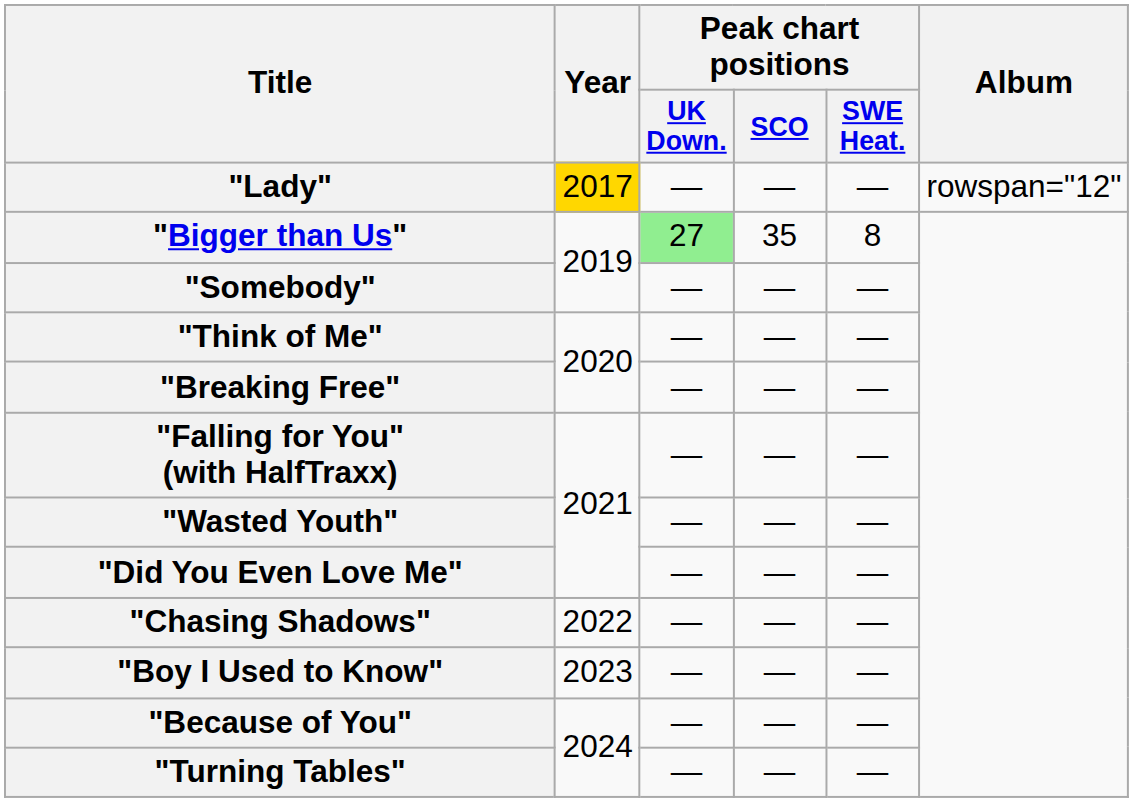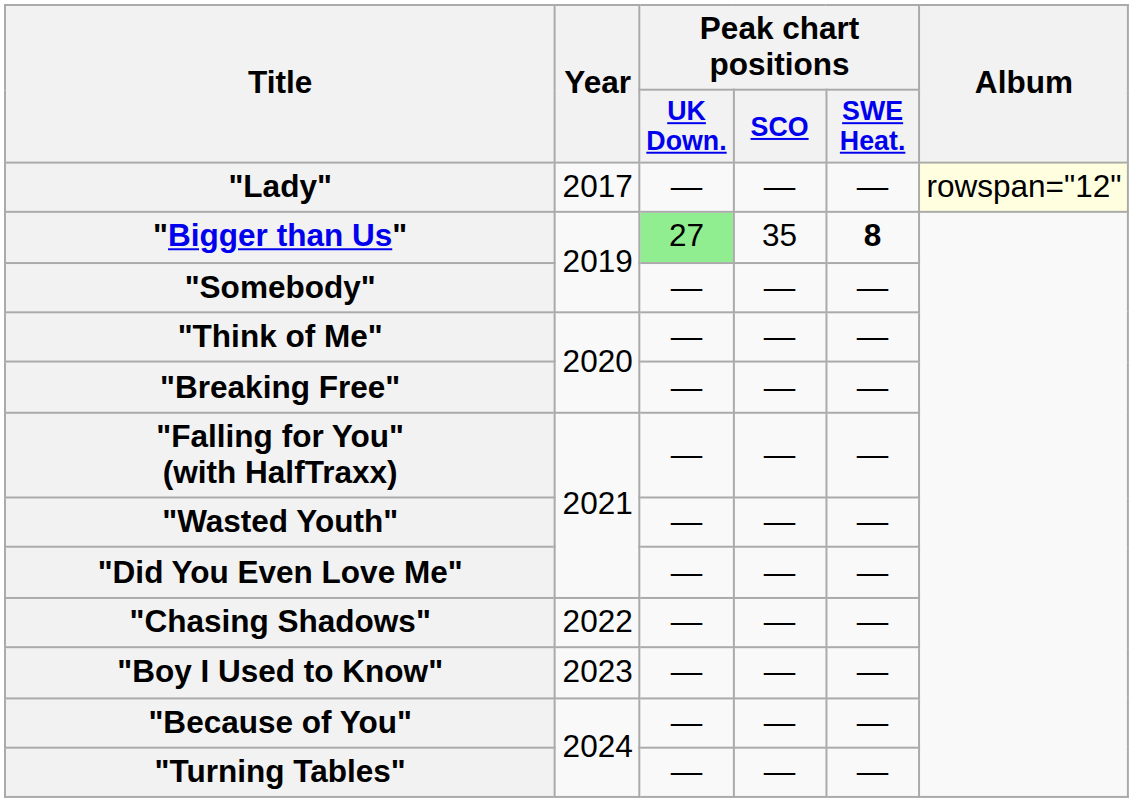(598, 186) gold background -> (598, 186) no background
(1024, 186) no background -> (1024, 186) lightyellow background
(873, 236) normal -> (873, 236) bold
